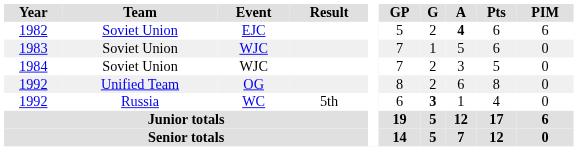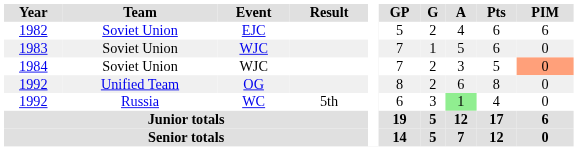(461, 30) bold -> (461, 30) normal
(545, 66) no background -> (545, 66) lightsalmon background
(433, 101) bold -> (433, 101) normal
(461, 101) no background -> (461, 101) lightgreen background
